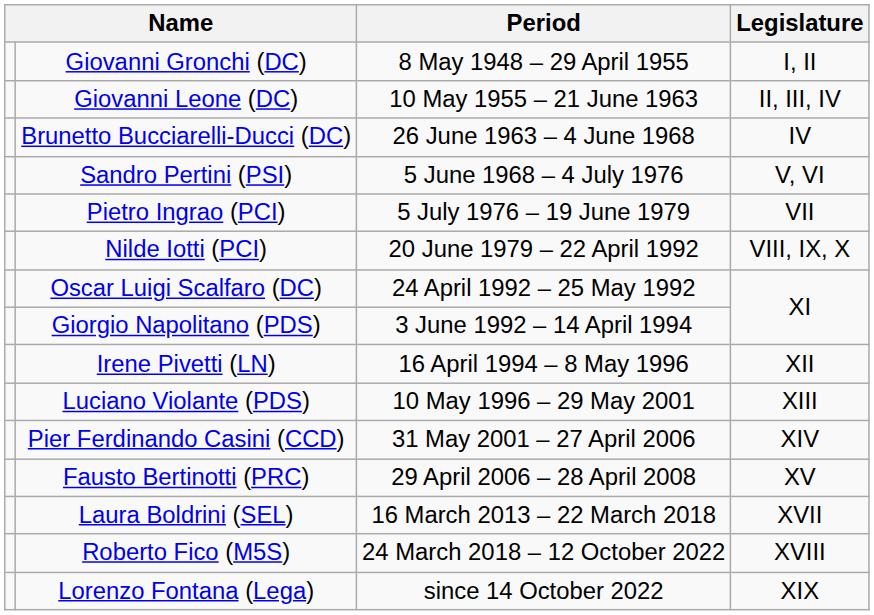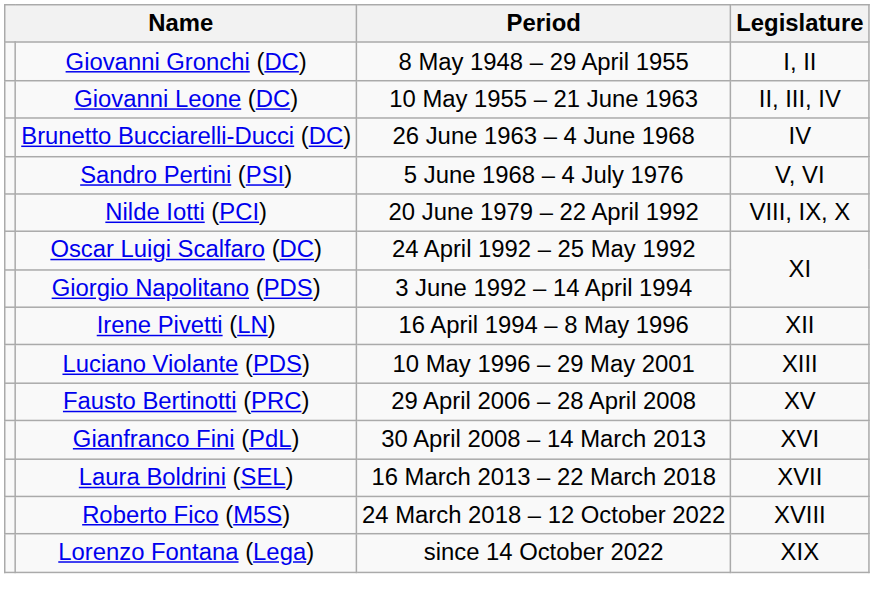- row: (186, 212)
- row: (186, 439)
+ row: (186, 439)
